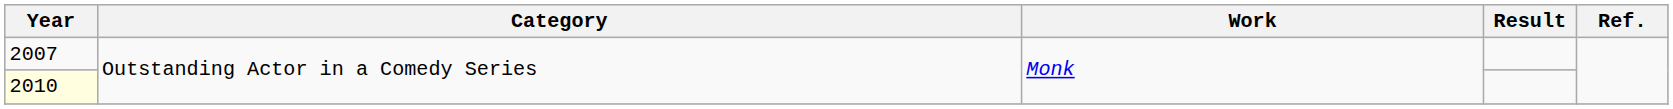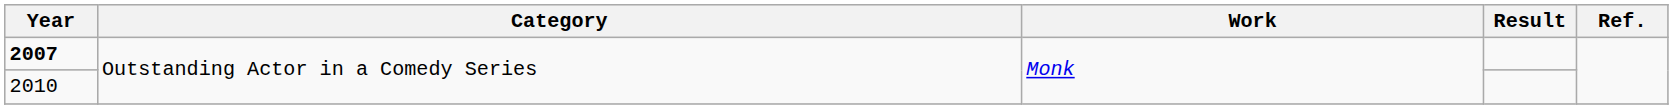(34, 54) normal -> (34, 54) bold
(34, 87) lightyellow background -> (34, 87) no background
